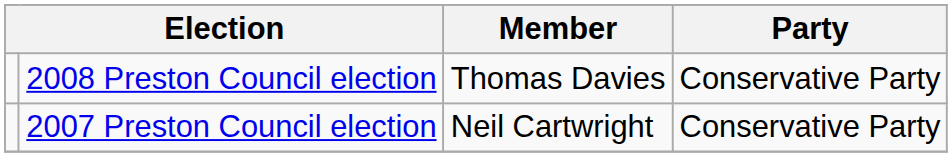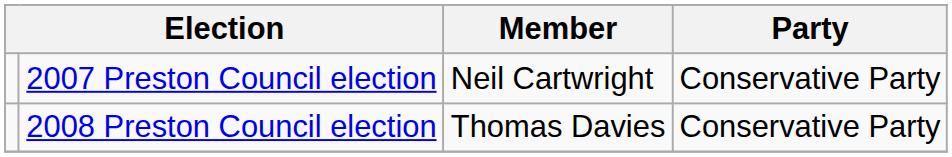rows swapped: (231, 126) <-> (231, 77)
